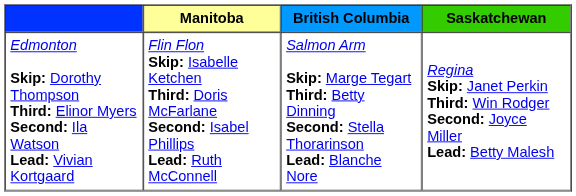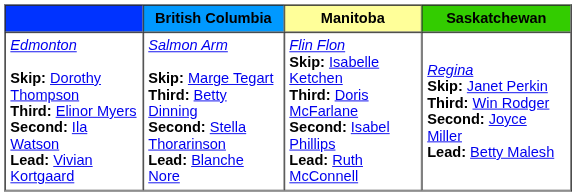columns swapped: (351, 18) <-> (212, 18)
